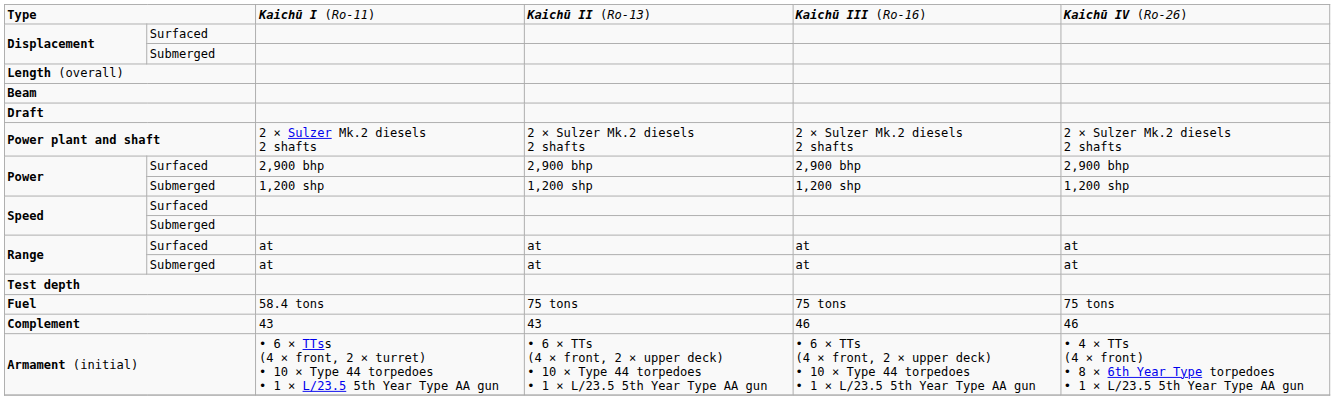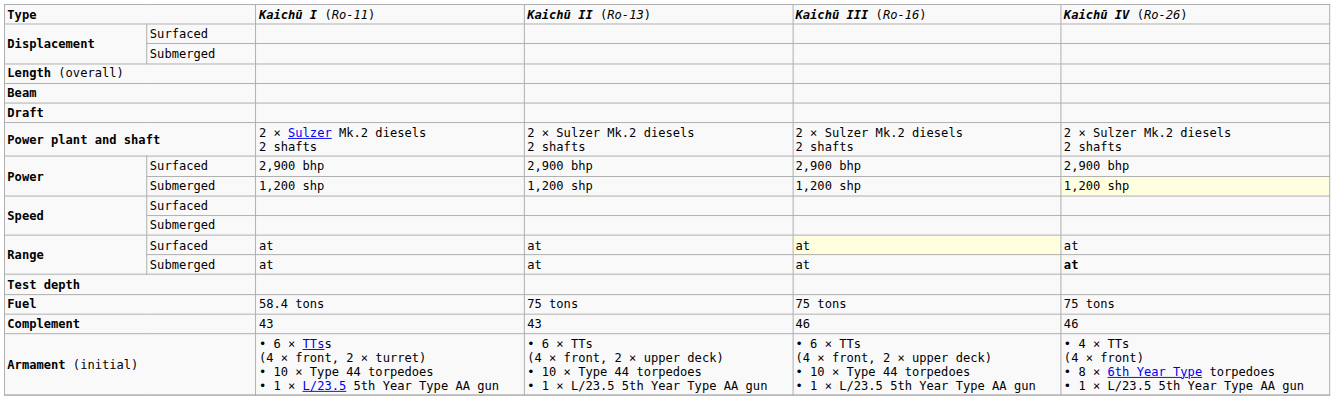(1097, 186) no background -> (1097, 186) lightyellow background
(803, 245) no background -> (803, 245) lightyellow background
(1071, 265) normal -> (1071, 265) bold
